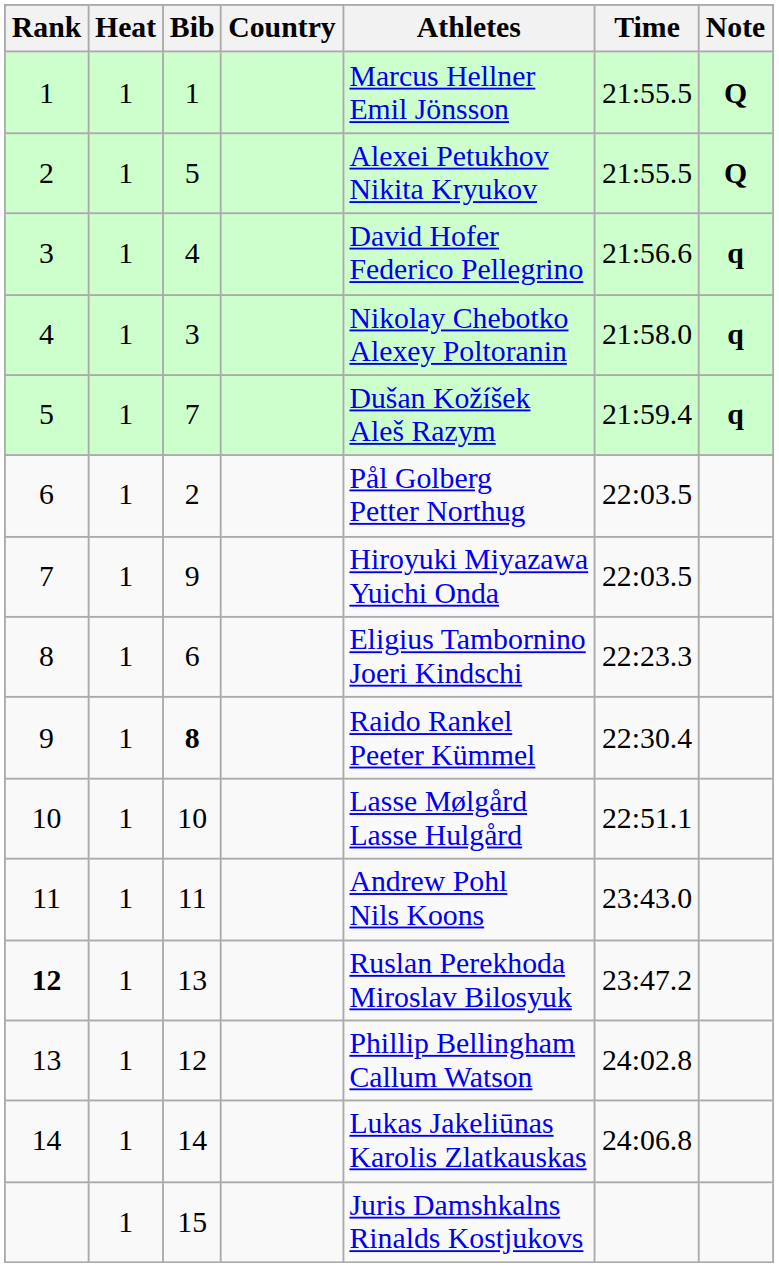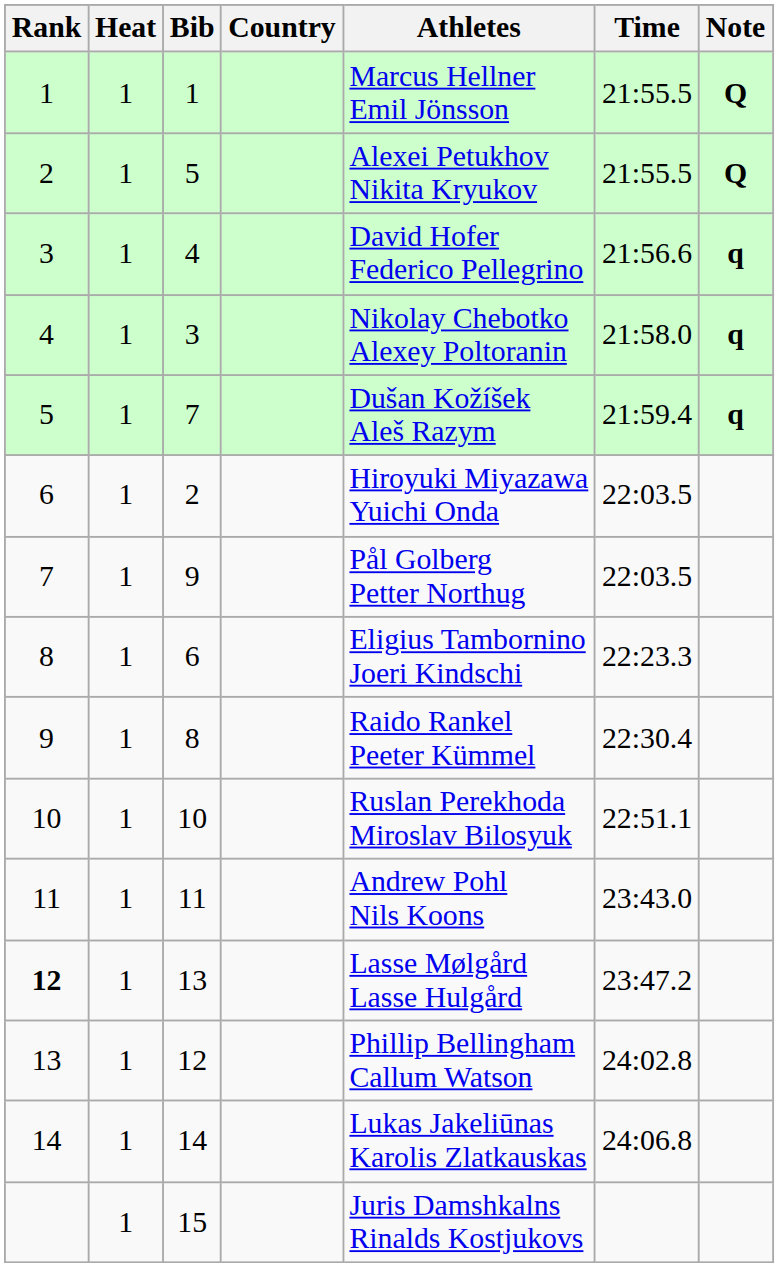(437, 495) Pål Golberg Petter Northug -> (469, 495) Hiroyuki Miyazawa Yuichi Onda
(469, 576) Hiroyuki Miyazawa Yuichi Onda -> (437, 576) Pål Golberg Petter Northug
(192, 737) bold -> (192, 737) normal
(438, 818) Lasse Mølgård Lasse Hulgård -> (461, 818) Ruslan Perekhoda Miroslav Bilosyuk
(461, 979) Ruslan Perekhoda Miroslav Bilosyuk -> (438, 979) Lasse Mølgård Lasse Hulgård
